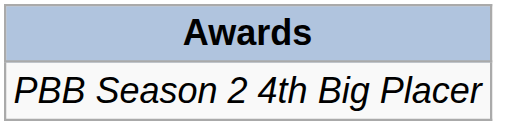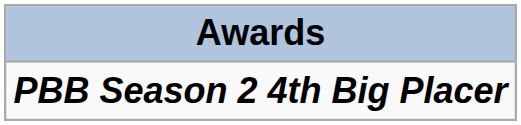(248, 90) normal -> (261, 90) bold
